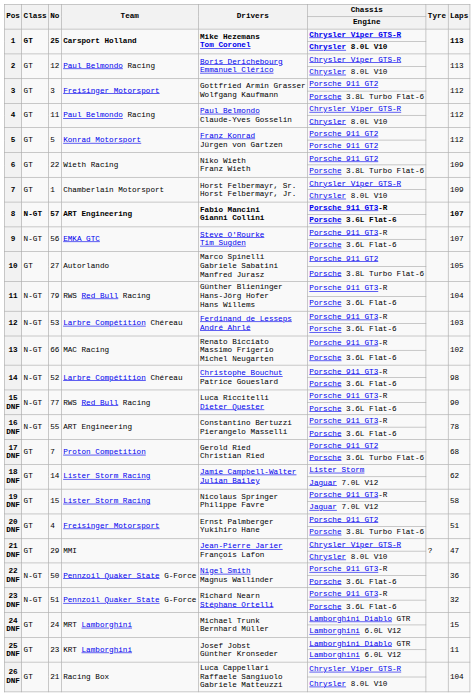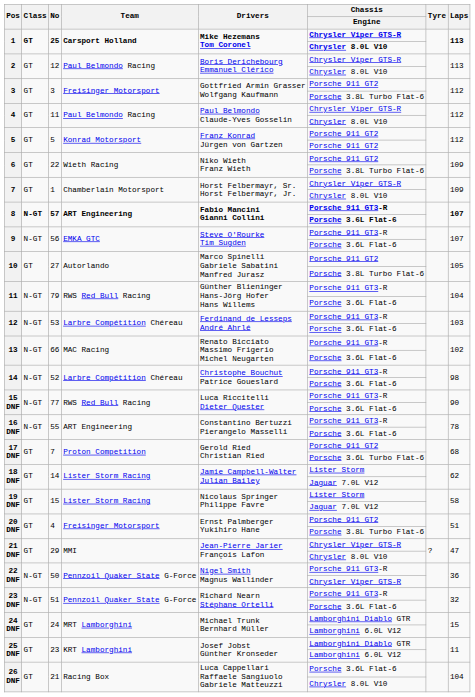(348, 496) Porsche 911 GT3-R -> (337, 496) Lister Storm
(353, 582) Porsche 3.6L Flat-6 -> (355, 582) Chrysler Viper GTS-R
(355, 670) Chrysler Viper GTS-R -> (353, 670) Porsche 3.6L Flat-6
